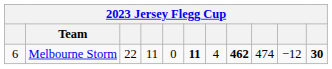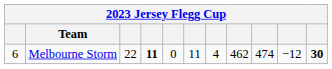(152, 53) normal -> (152, 53) bold
(195, 53) bold -> (195, 53) normal
(239, 53) bold -> (239, 53) normal
